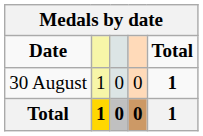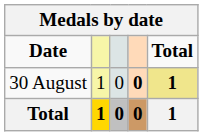(138, 82) normal -> (138, 82) bold
(172, 82) no background -> (172, 82) khaki background
